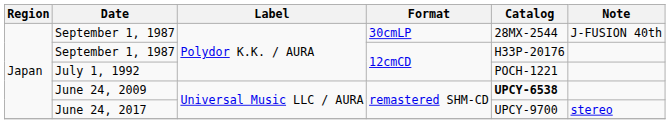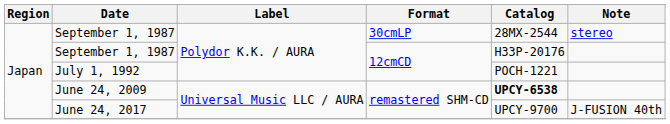(616, 33) J-FUSION 40th -> (592, 33) stereo
(592, 109) stereo -> (616, 109) J-FUSION 40th
